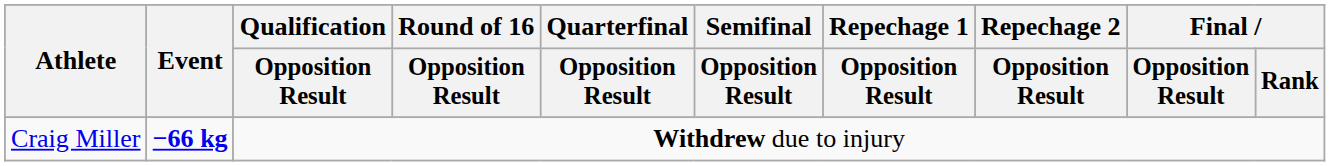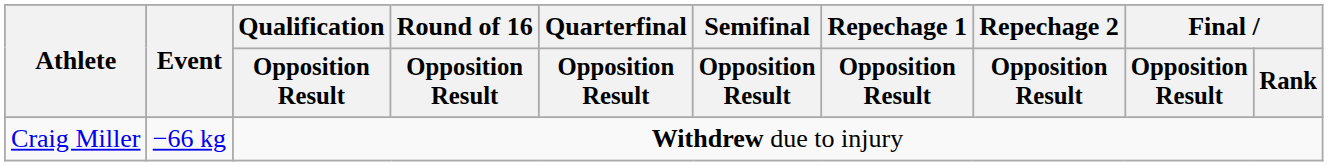(190, 139) bold -> (189, 139) normal
